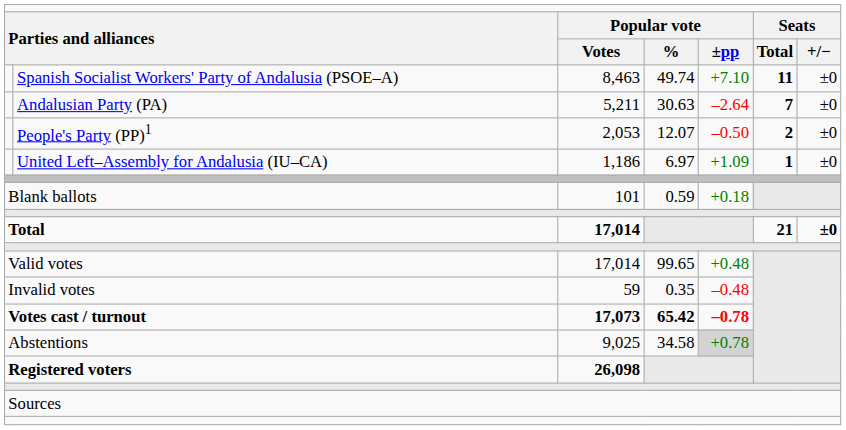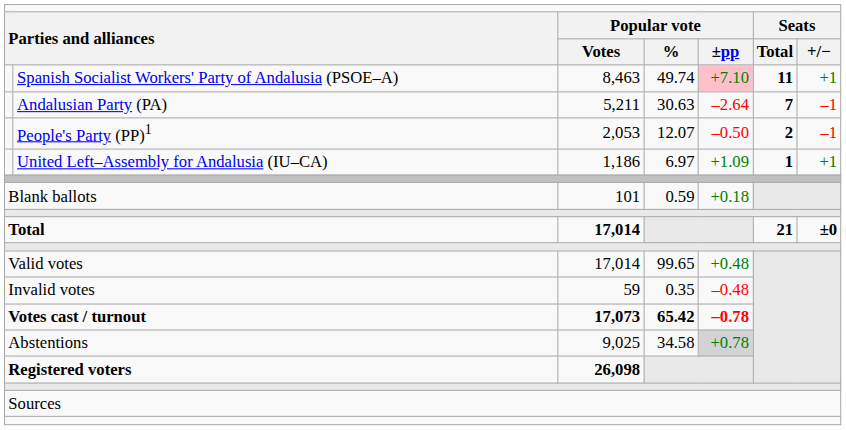(730, 78) no background -> (730, 78) pink background
(828, 78) ±0 -> (828, 78) +1
(828, 104) ±0 -> (829, 104) –1
(828, 133) ±0 -> (829, 133) –1
(828, 161) ±0 -> (828, 161) +1
